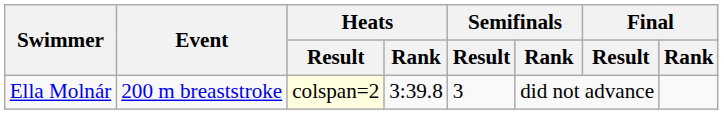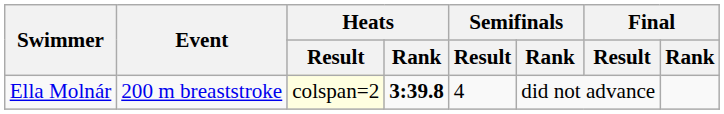(416, 92) normal -> (417, 92) bold
(458, 92) 3 -> (459, 92) 4
